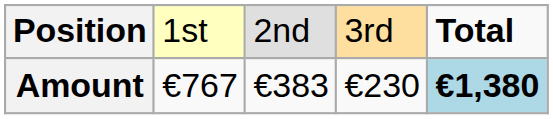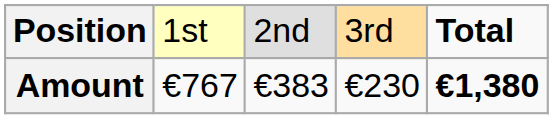(487, 85) lightblue background -> (487, 85) no background
